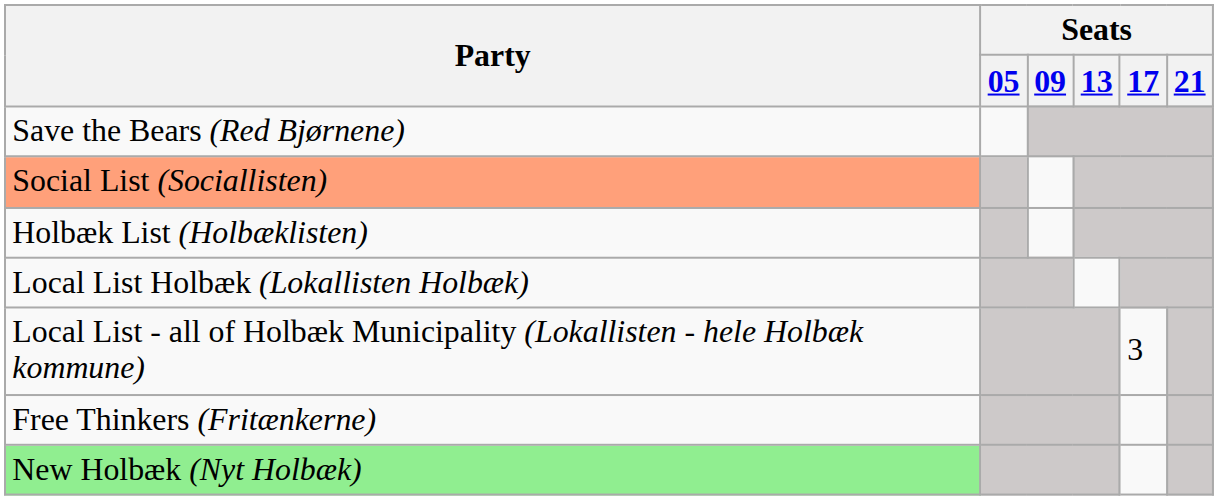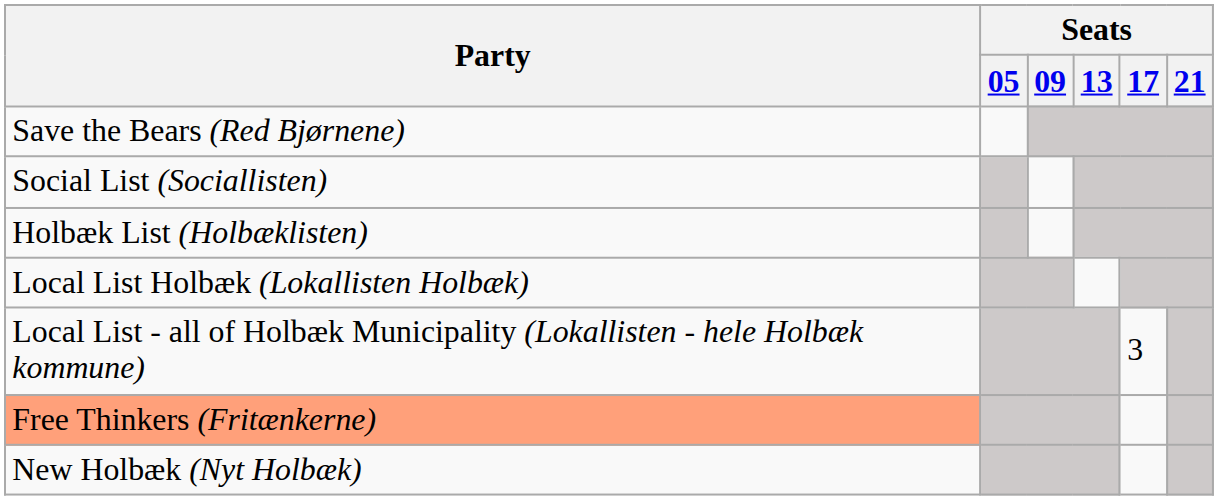(170, 181) lightsalmon background -> (170, 181) no background
(194, 419) no background -> (194, 419) lightsalmon background
(187, 469) lightgreen background -> (187, 469) no background
